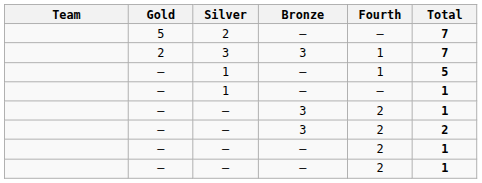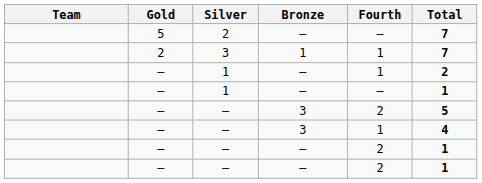(303, 53) 3 -> (303, 53) 1
(445, 72) 5 -> (445, 72) 2
(445, 110) 1 -> (445, 110) 5
(380, 130) 2 -> (380, 130) 1
(445, 130) 2 -> (445, 130) 4
